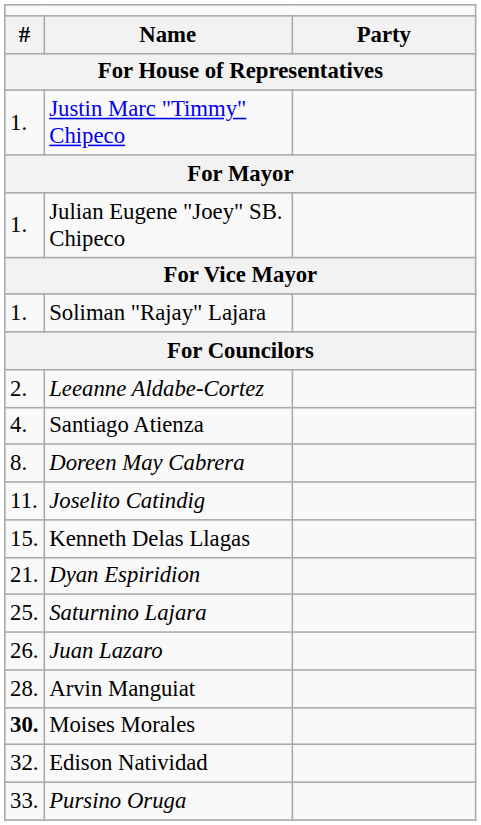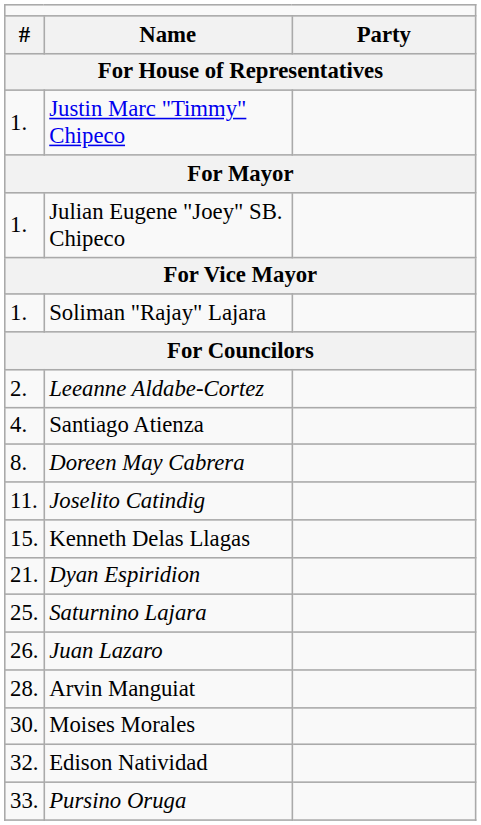(24, 725) bold -> (24, 725) normal
